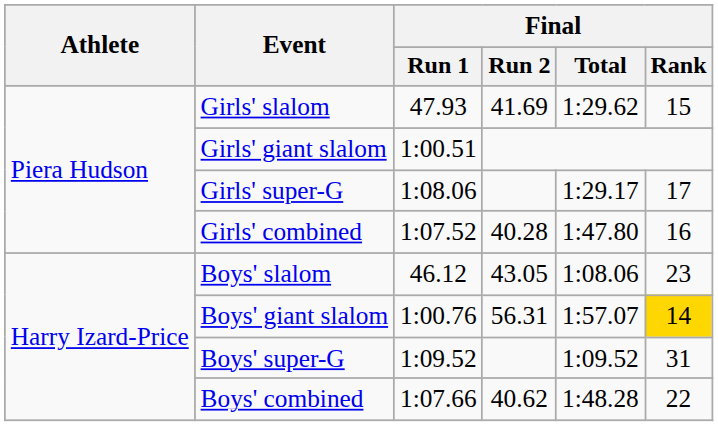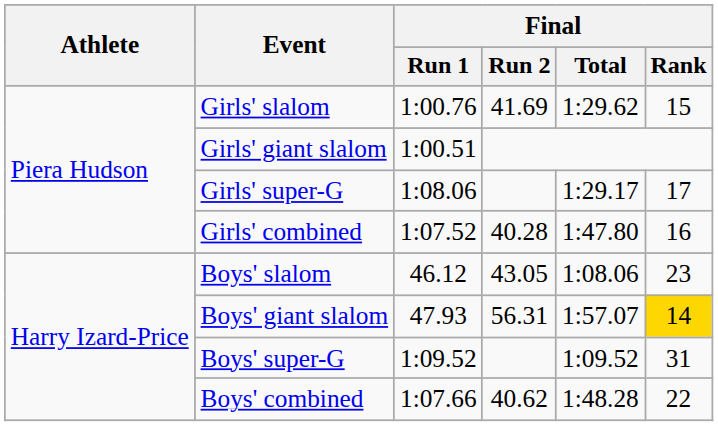(438, 107) 47.93 -> (438, 107) 1:00.76
(438, 316) 1:00.76 -> (438, 316) 47.93
